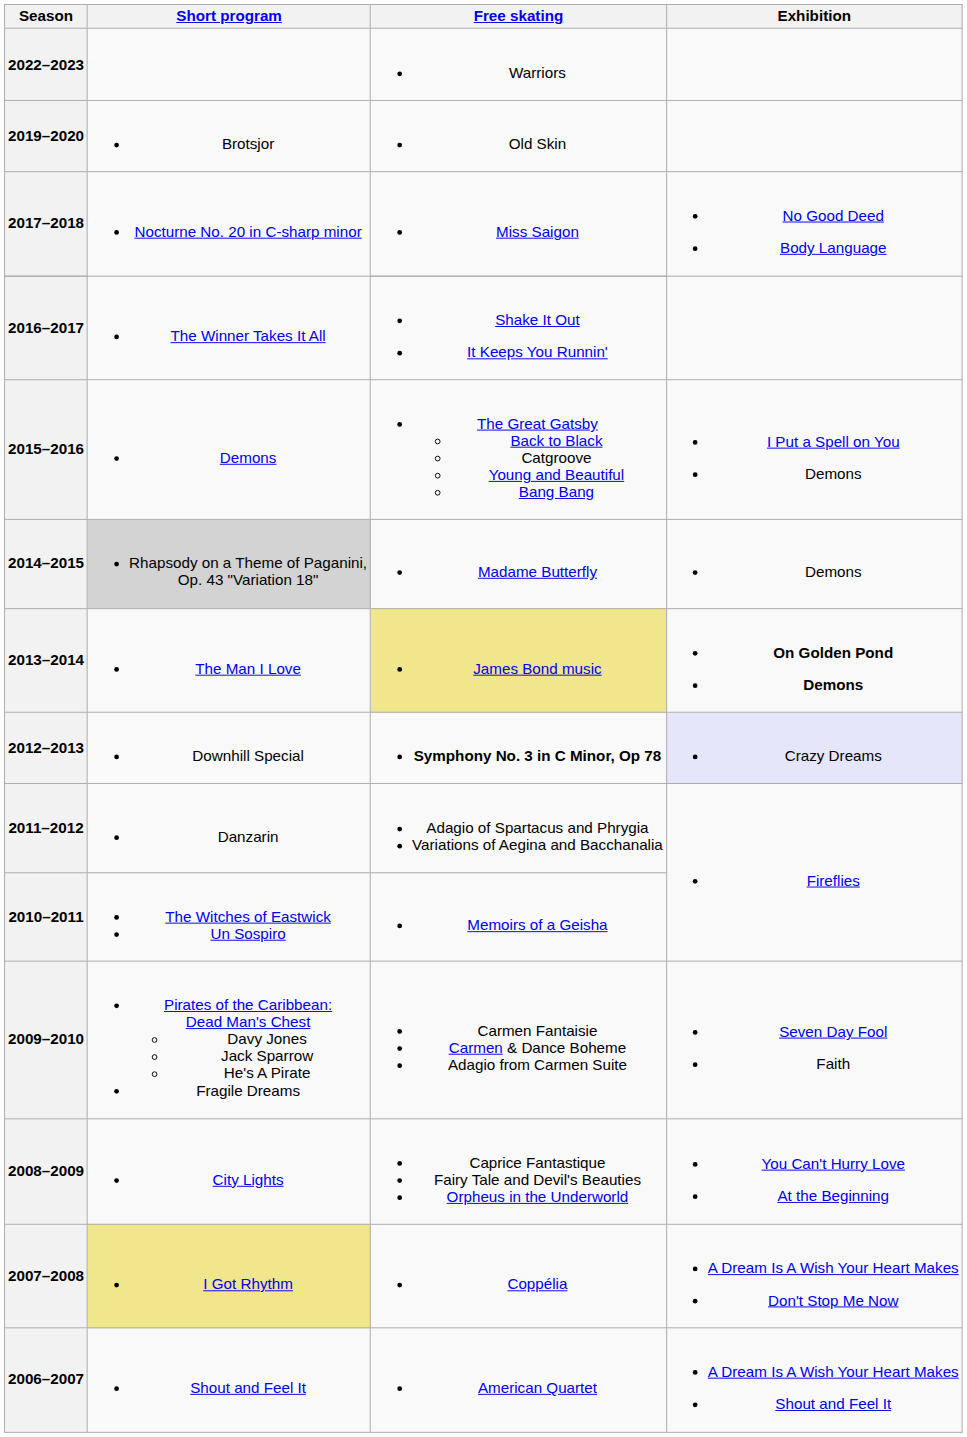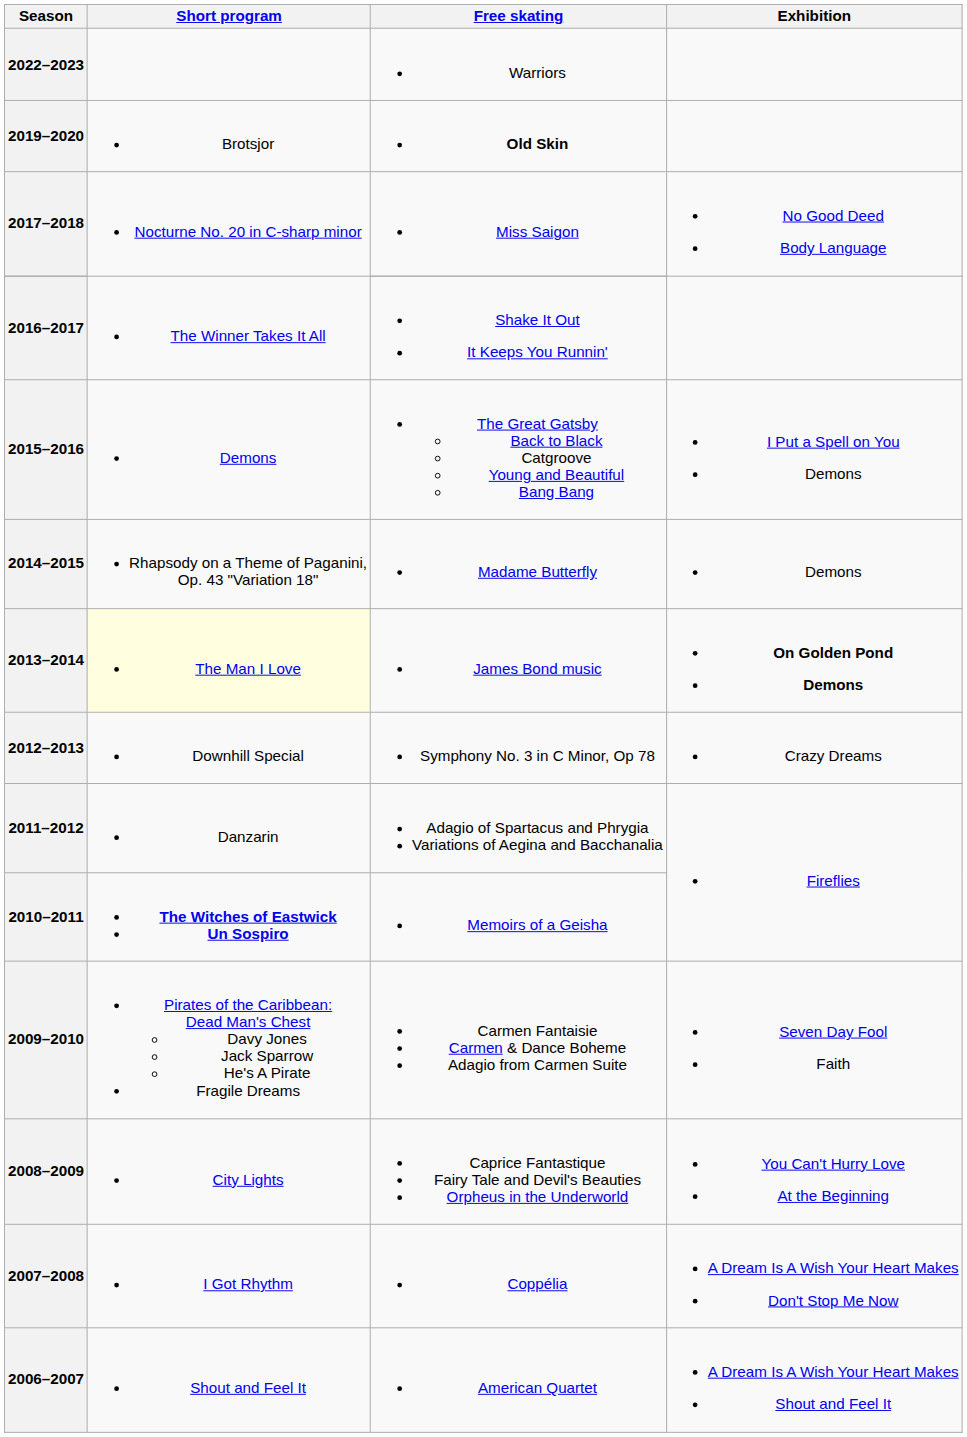(518, 145) normal -> (518, 145) bold
(229, 573) lightgrey background -> (229, 573) no background
(229, 669) no background -> (229, 669) lightyellow background
(518, 669) khaki background -> (518, 669) no background
(518, 757) bold -> (518, 757) normal
(814, 757) lavender background -> (814, 757) no background
(229, 925) normal -> (229, 925) bold
(229, 1285) khaki background -> (229, 1285) no background
